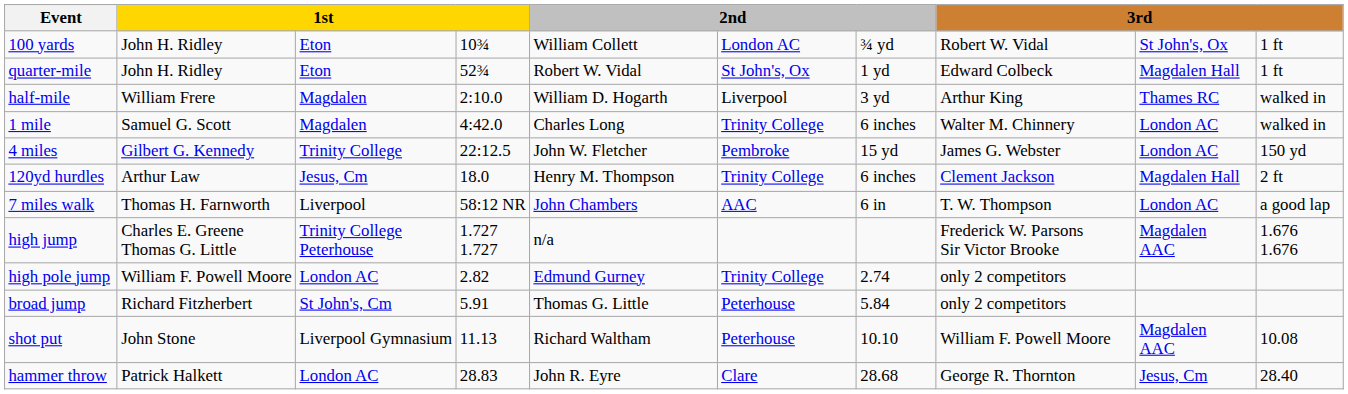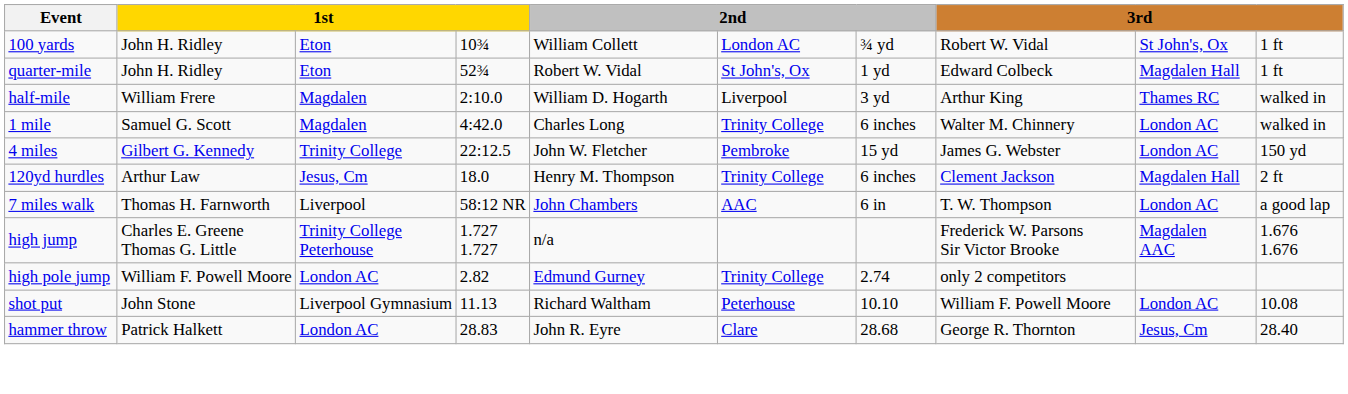- row: (47, 303)
(1173, 339) Magdalen AAC -> (1179, 303) London AC
